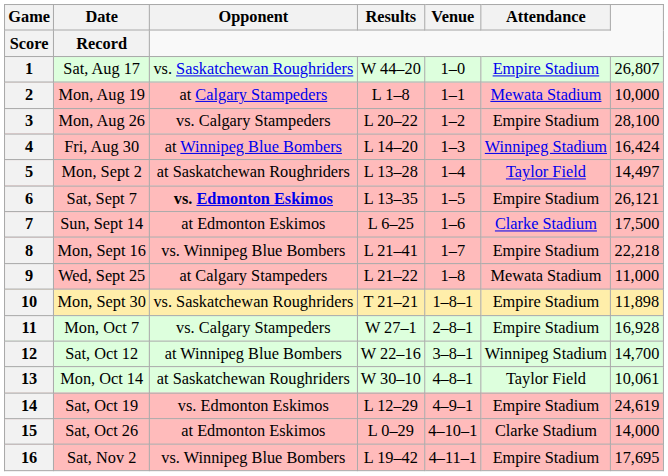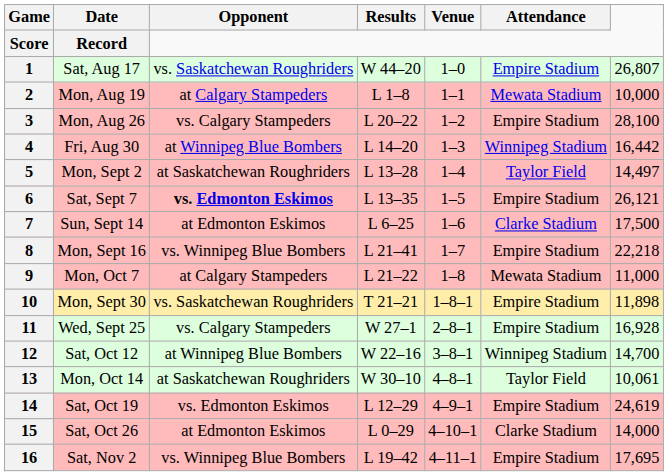(637, 146) 16,424 -> (637, 146) 16,442
(102, 276) Wed, Sept 25 -> (102, 276) Mon, Oct 7
(102, 328) Mon, Oct 7 -> (102, 328) Wed, Sept 25
